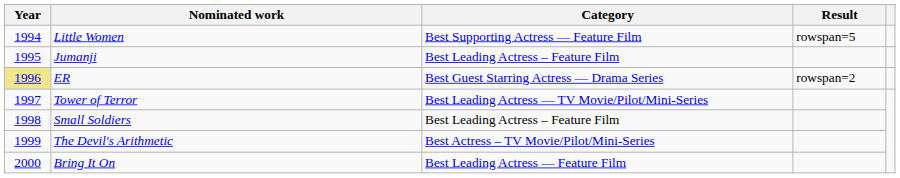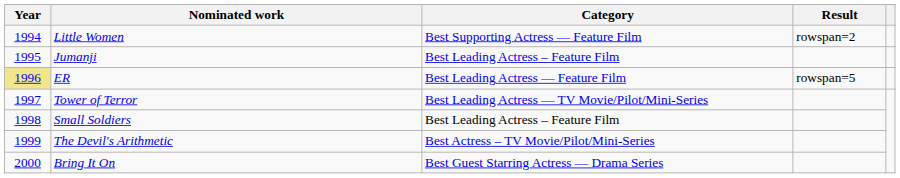(826, 36) rowspan=5 -> (826, 36) rowspan=2
(544, 78) Best Guest Starring Actress — Drama Series -> (526, 78) Best Leading Actress — Feature Film
(826, 78) rowspan=2 -> (826, 78) rowspan=5
(526, 162) Best Leading Actress — Feature Film -> (544, 162) Best Guest Starring Actress — Drama Series
